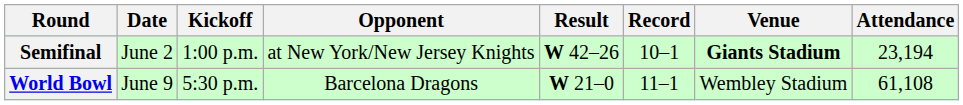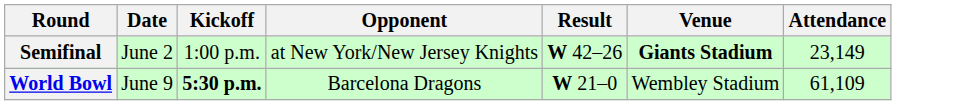- column: (659, 20)
(905, 52) 23,194 -> (837, 52) 23,149
(220, 83) normal -> (222, 83) bold
(905, 83) 61,108 -> (837, 83) 61,109
